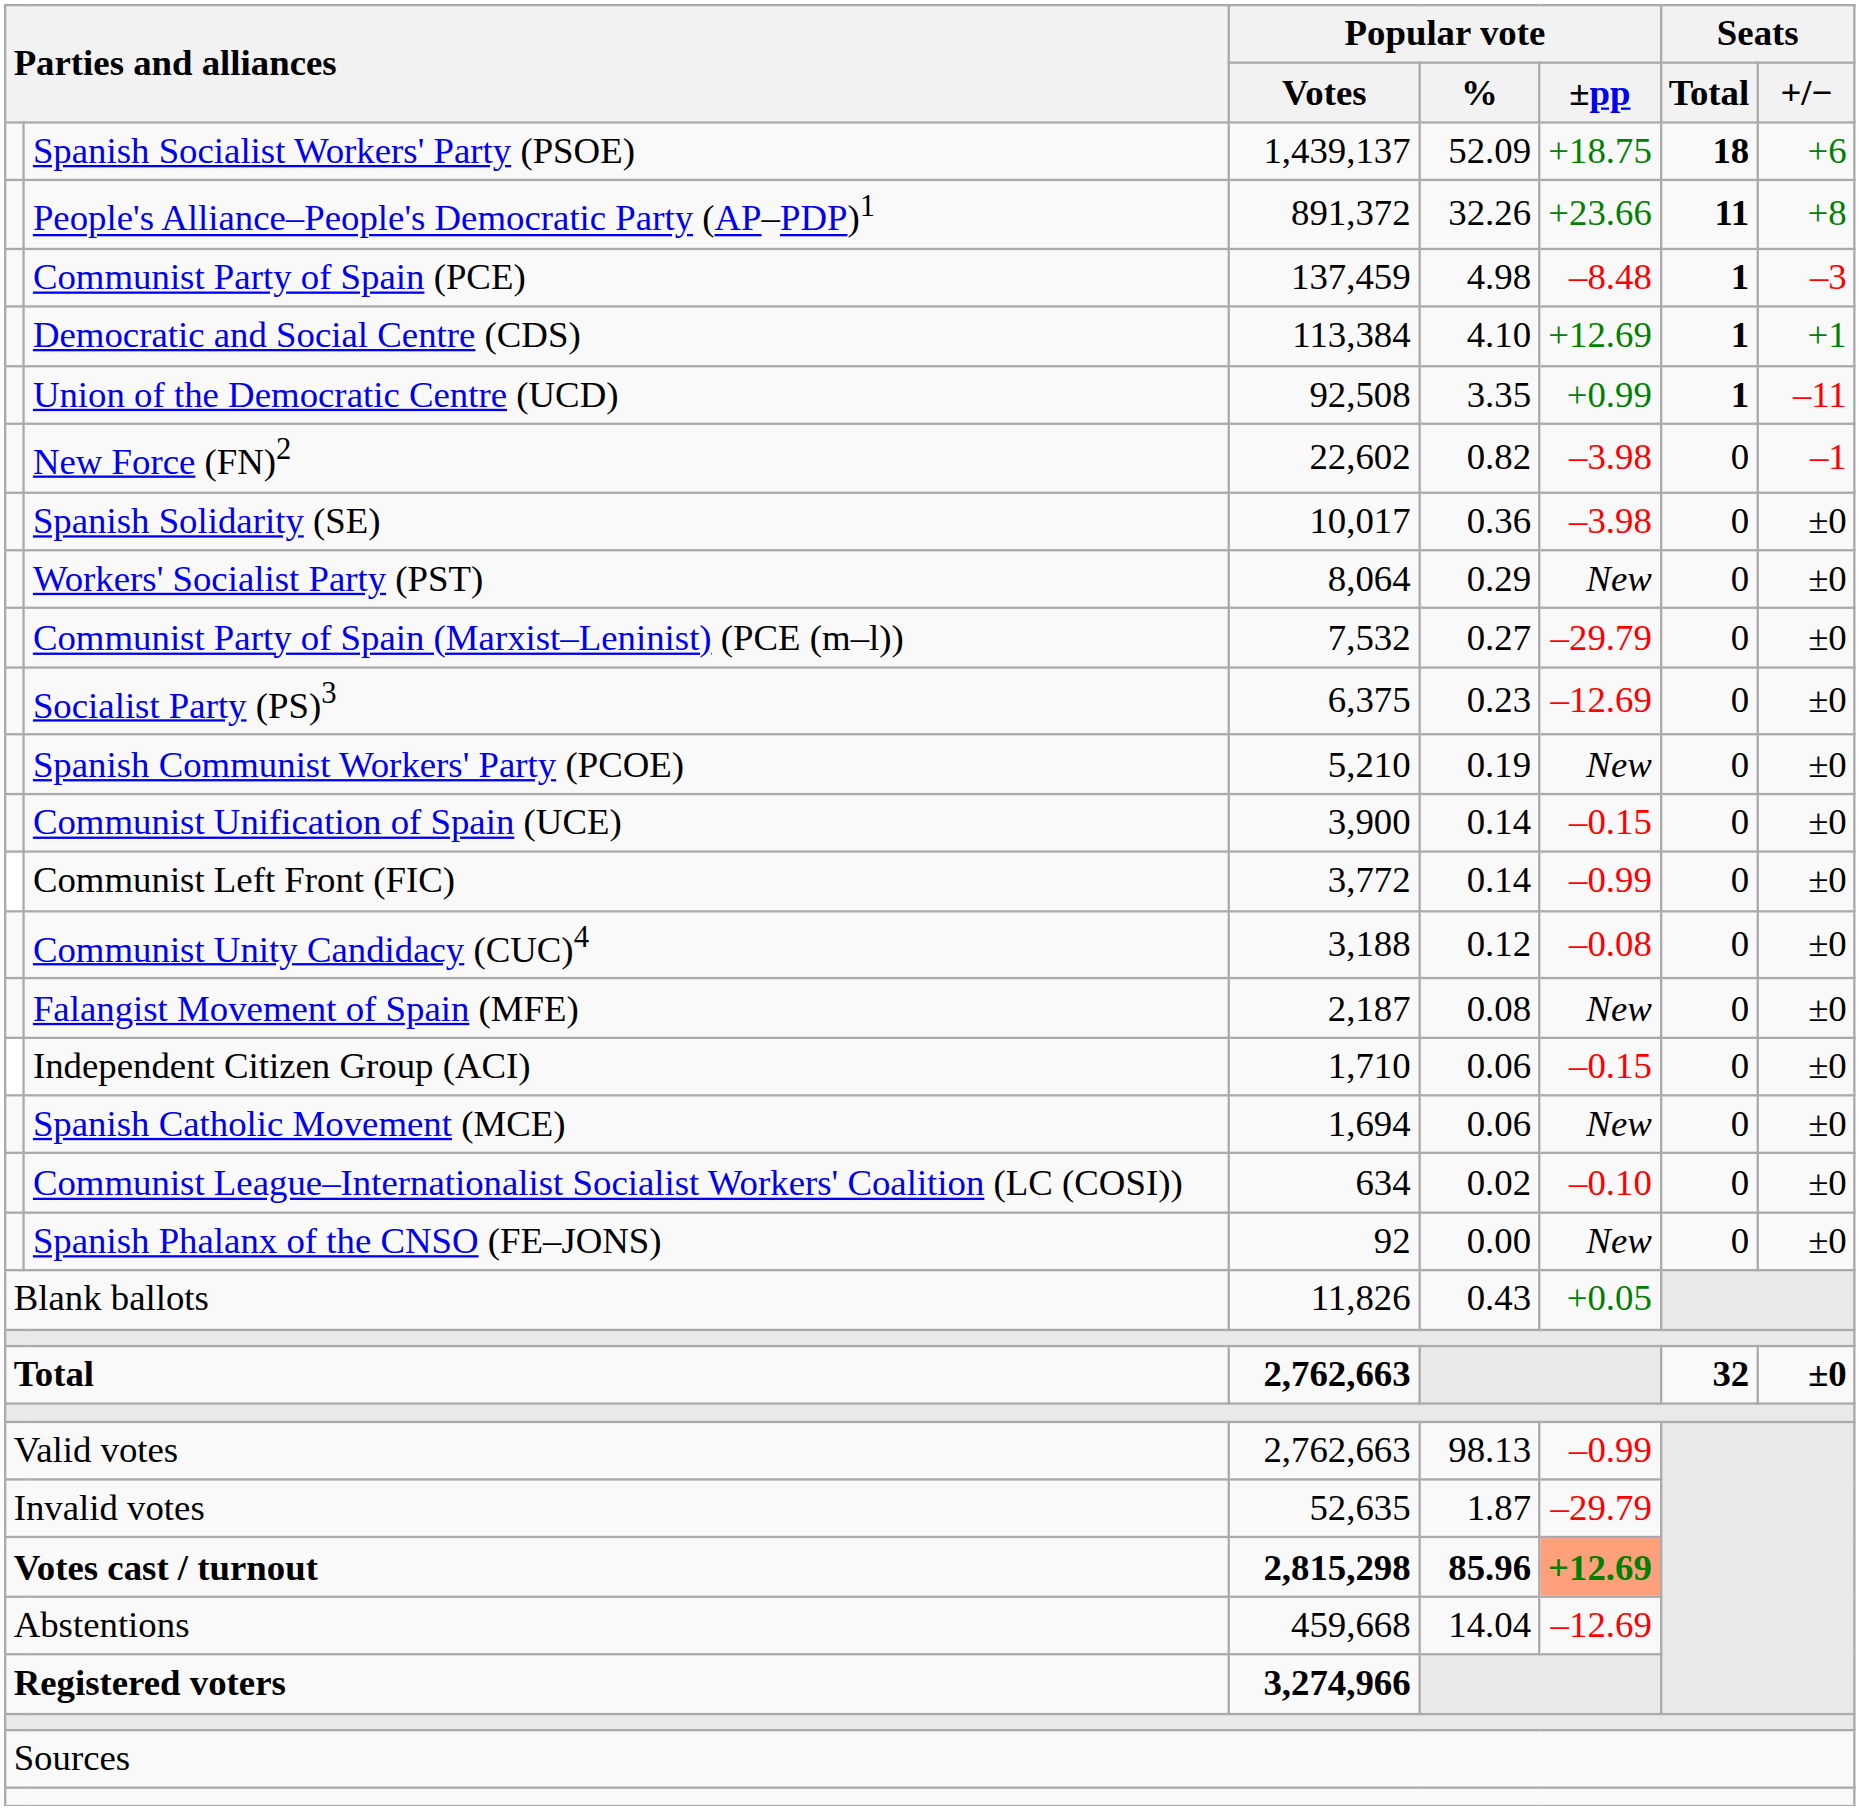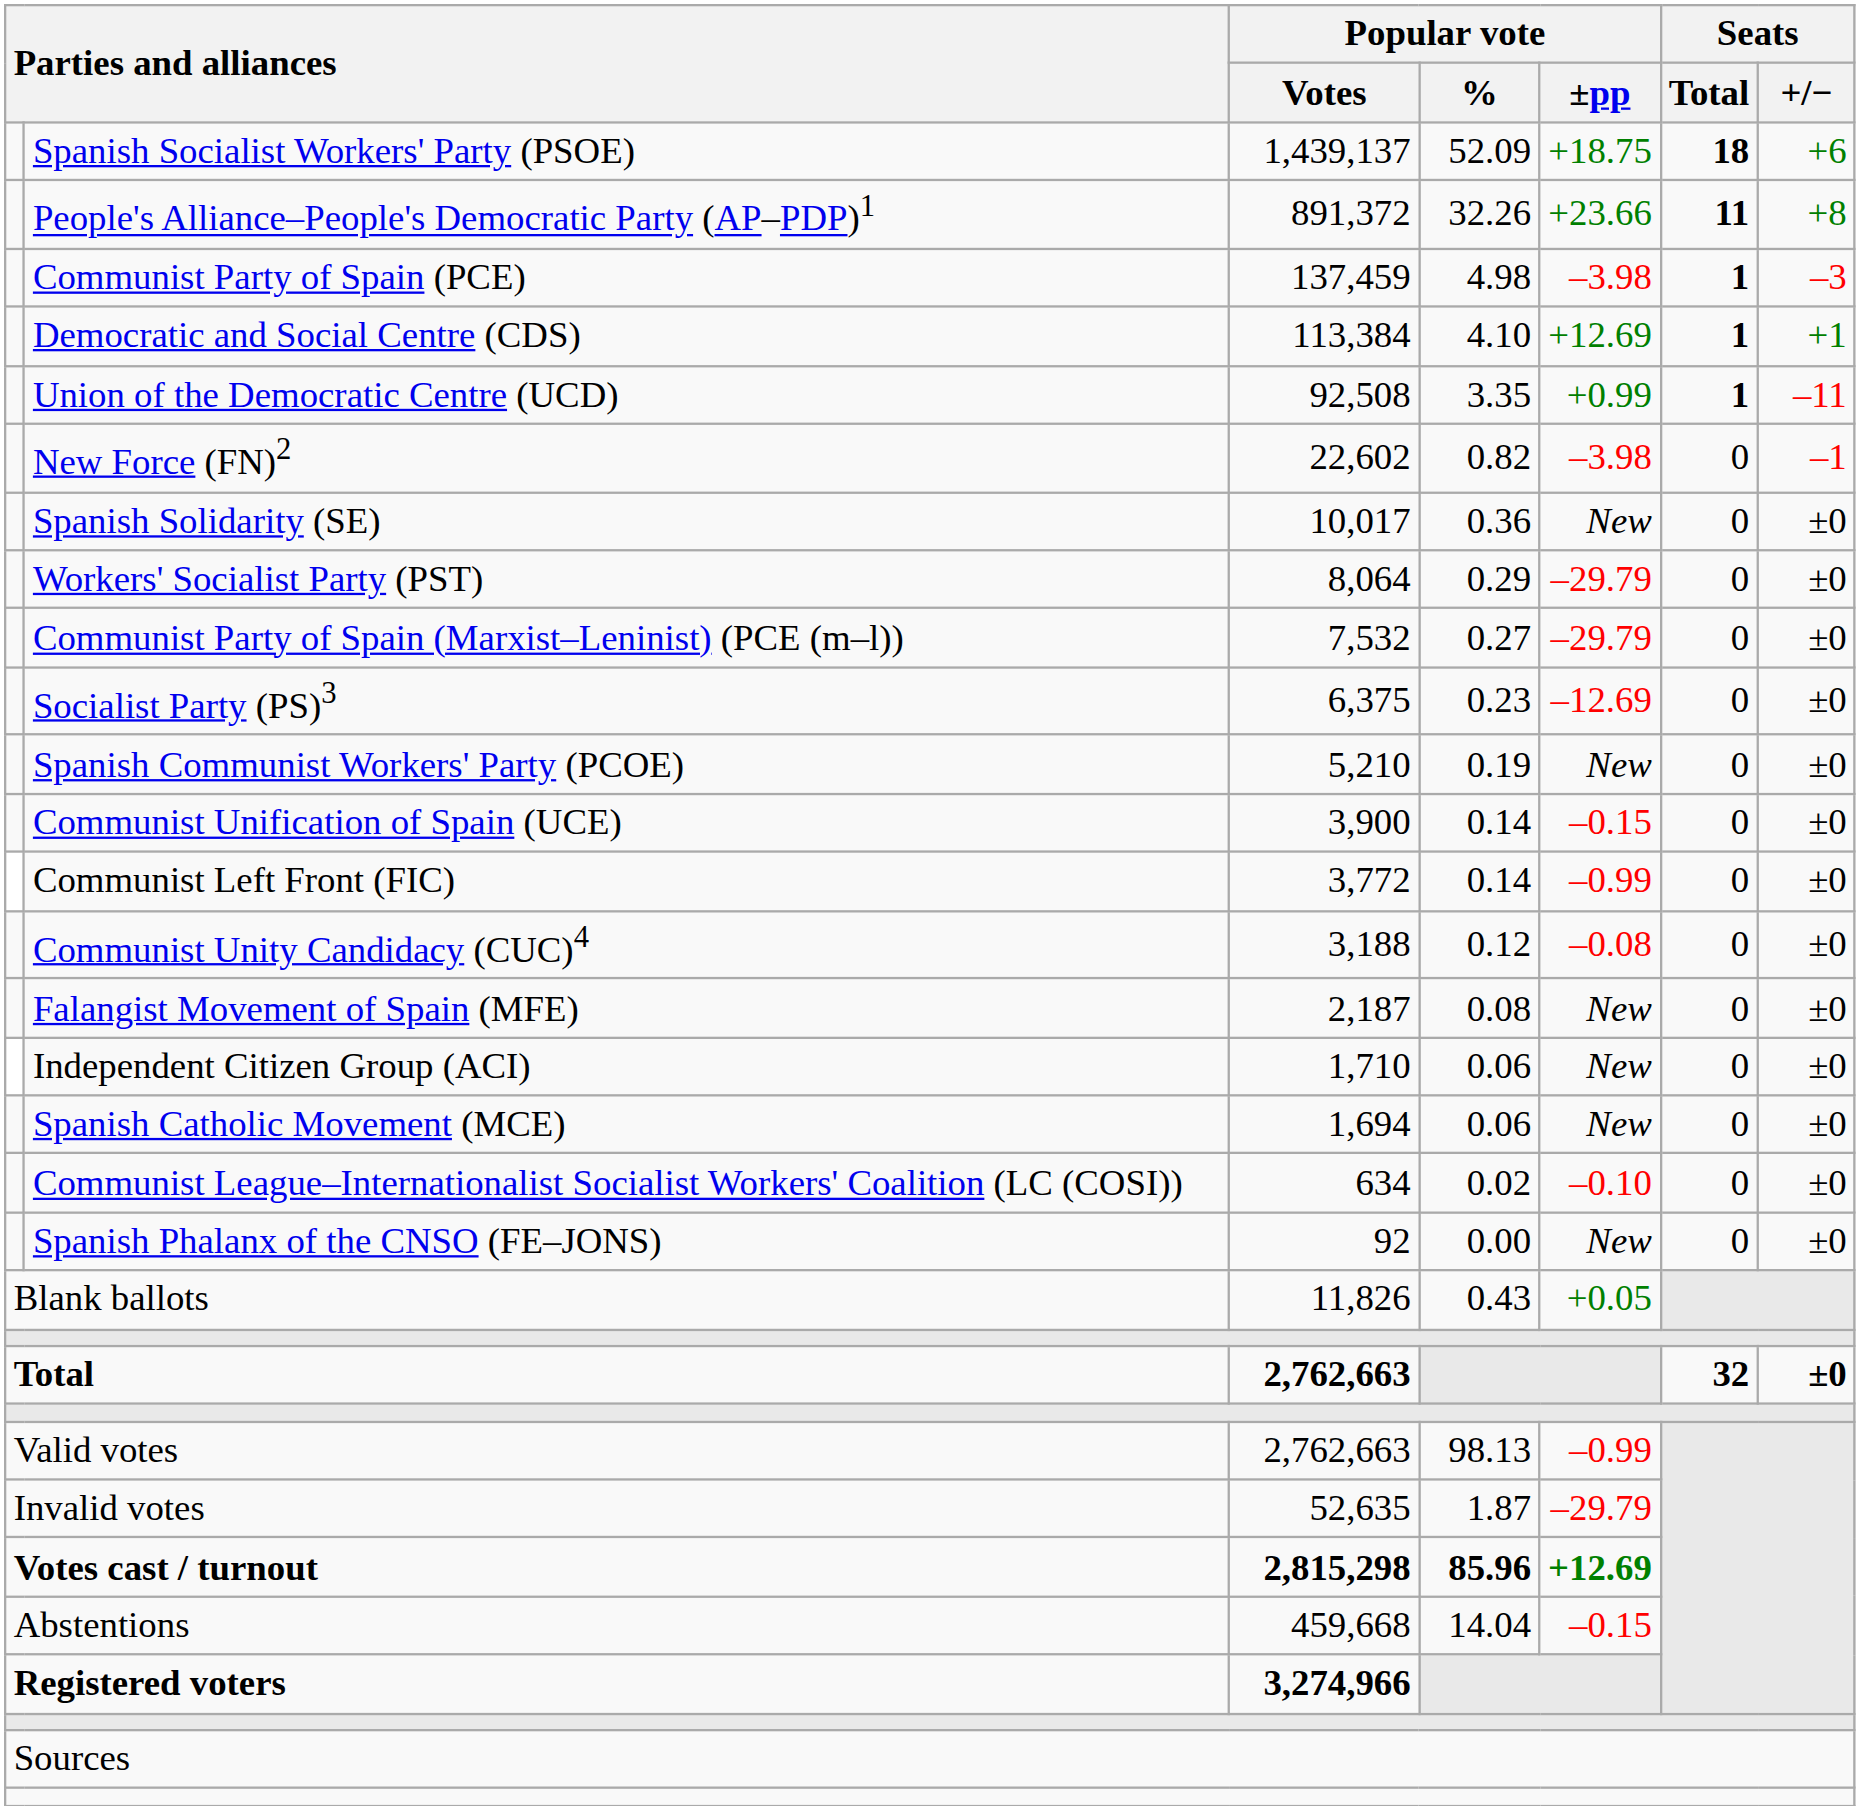(1610, 277) –8.48 -> (1610, 277) –3.98
(1610, 520) –3.98 -> (1619, 520) New
(1619, 578) New -> (1601, 578) –29.79
(1610, 1065) –0.15 -> (1619, 1065) New
(1600, 1566) lightsalmon background -> (1600, 1566) no background
(1601, 1624) –12.69 -> (1610, 1624) –0.15
